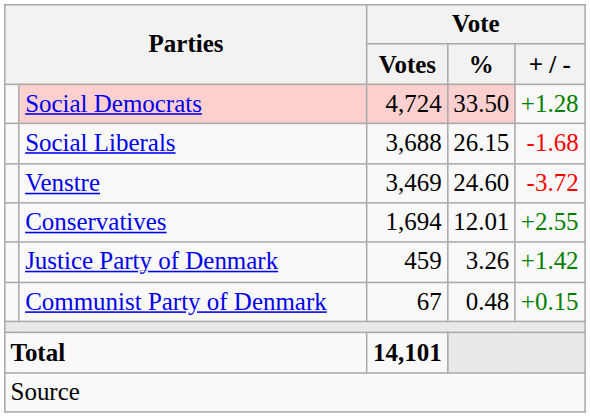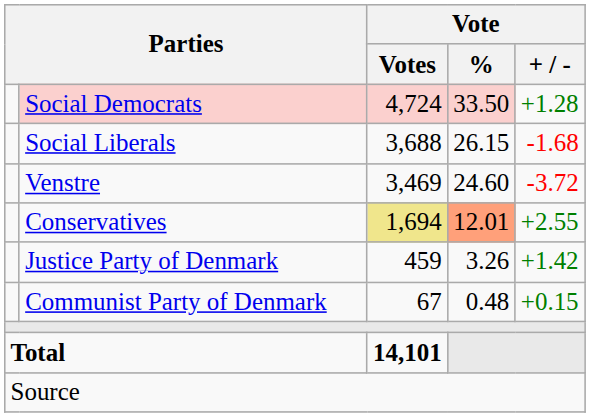(414, 222) no background -> (414, 222) khaki background
(481, 222) no background -> (481, 222) lightsalmon background
